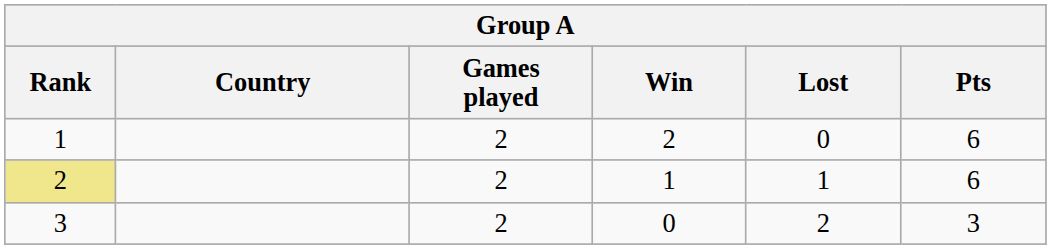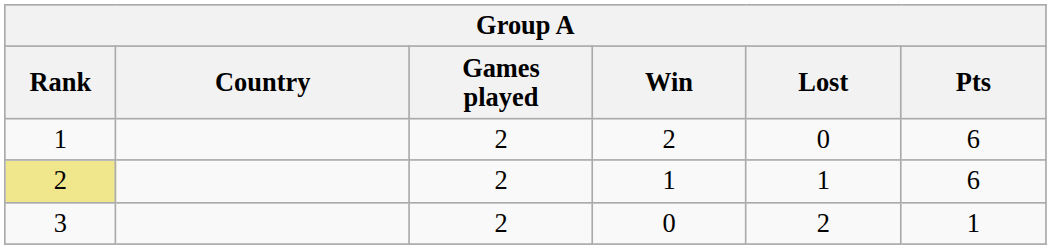(973, 222) 3 -> (973, 222) 1
